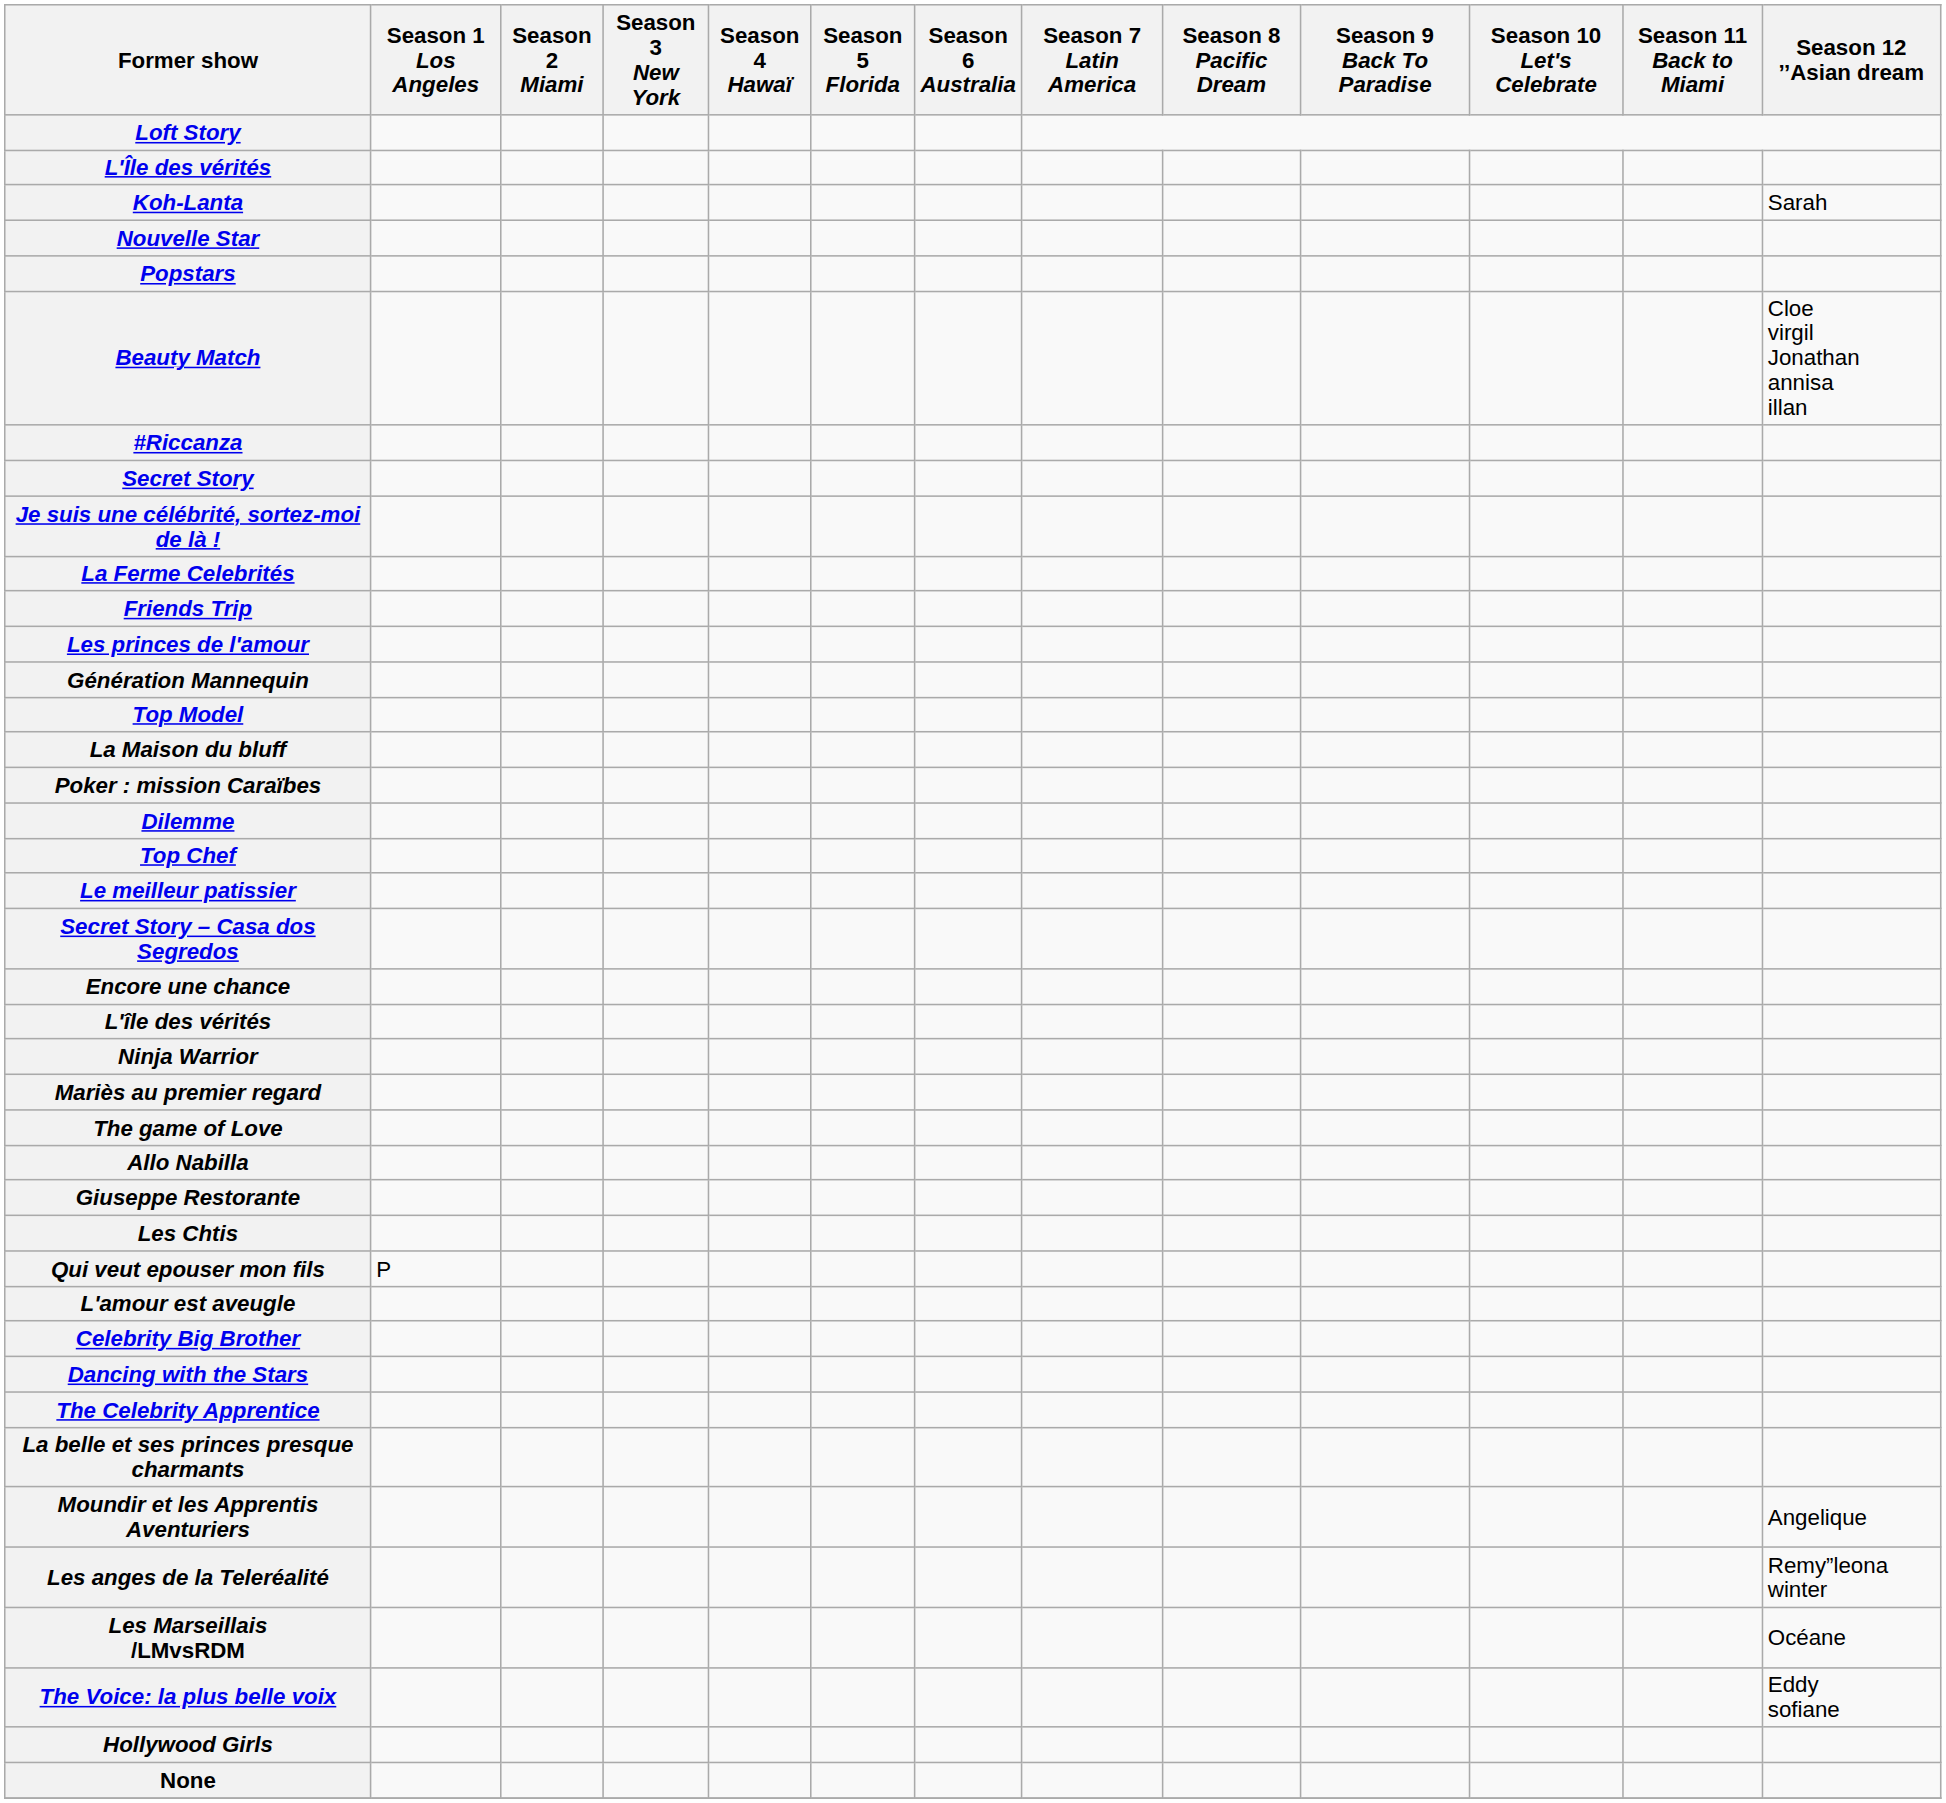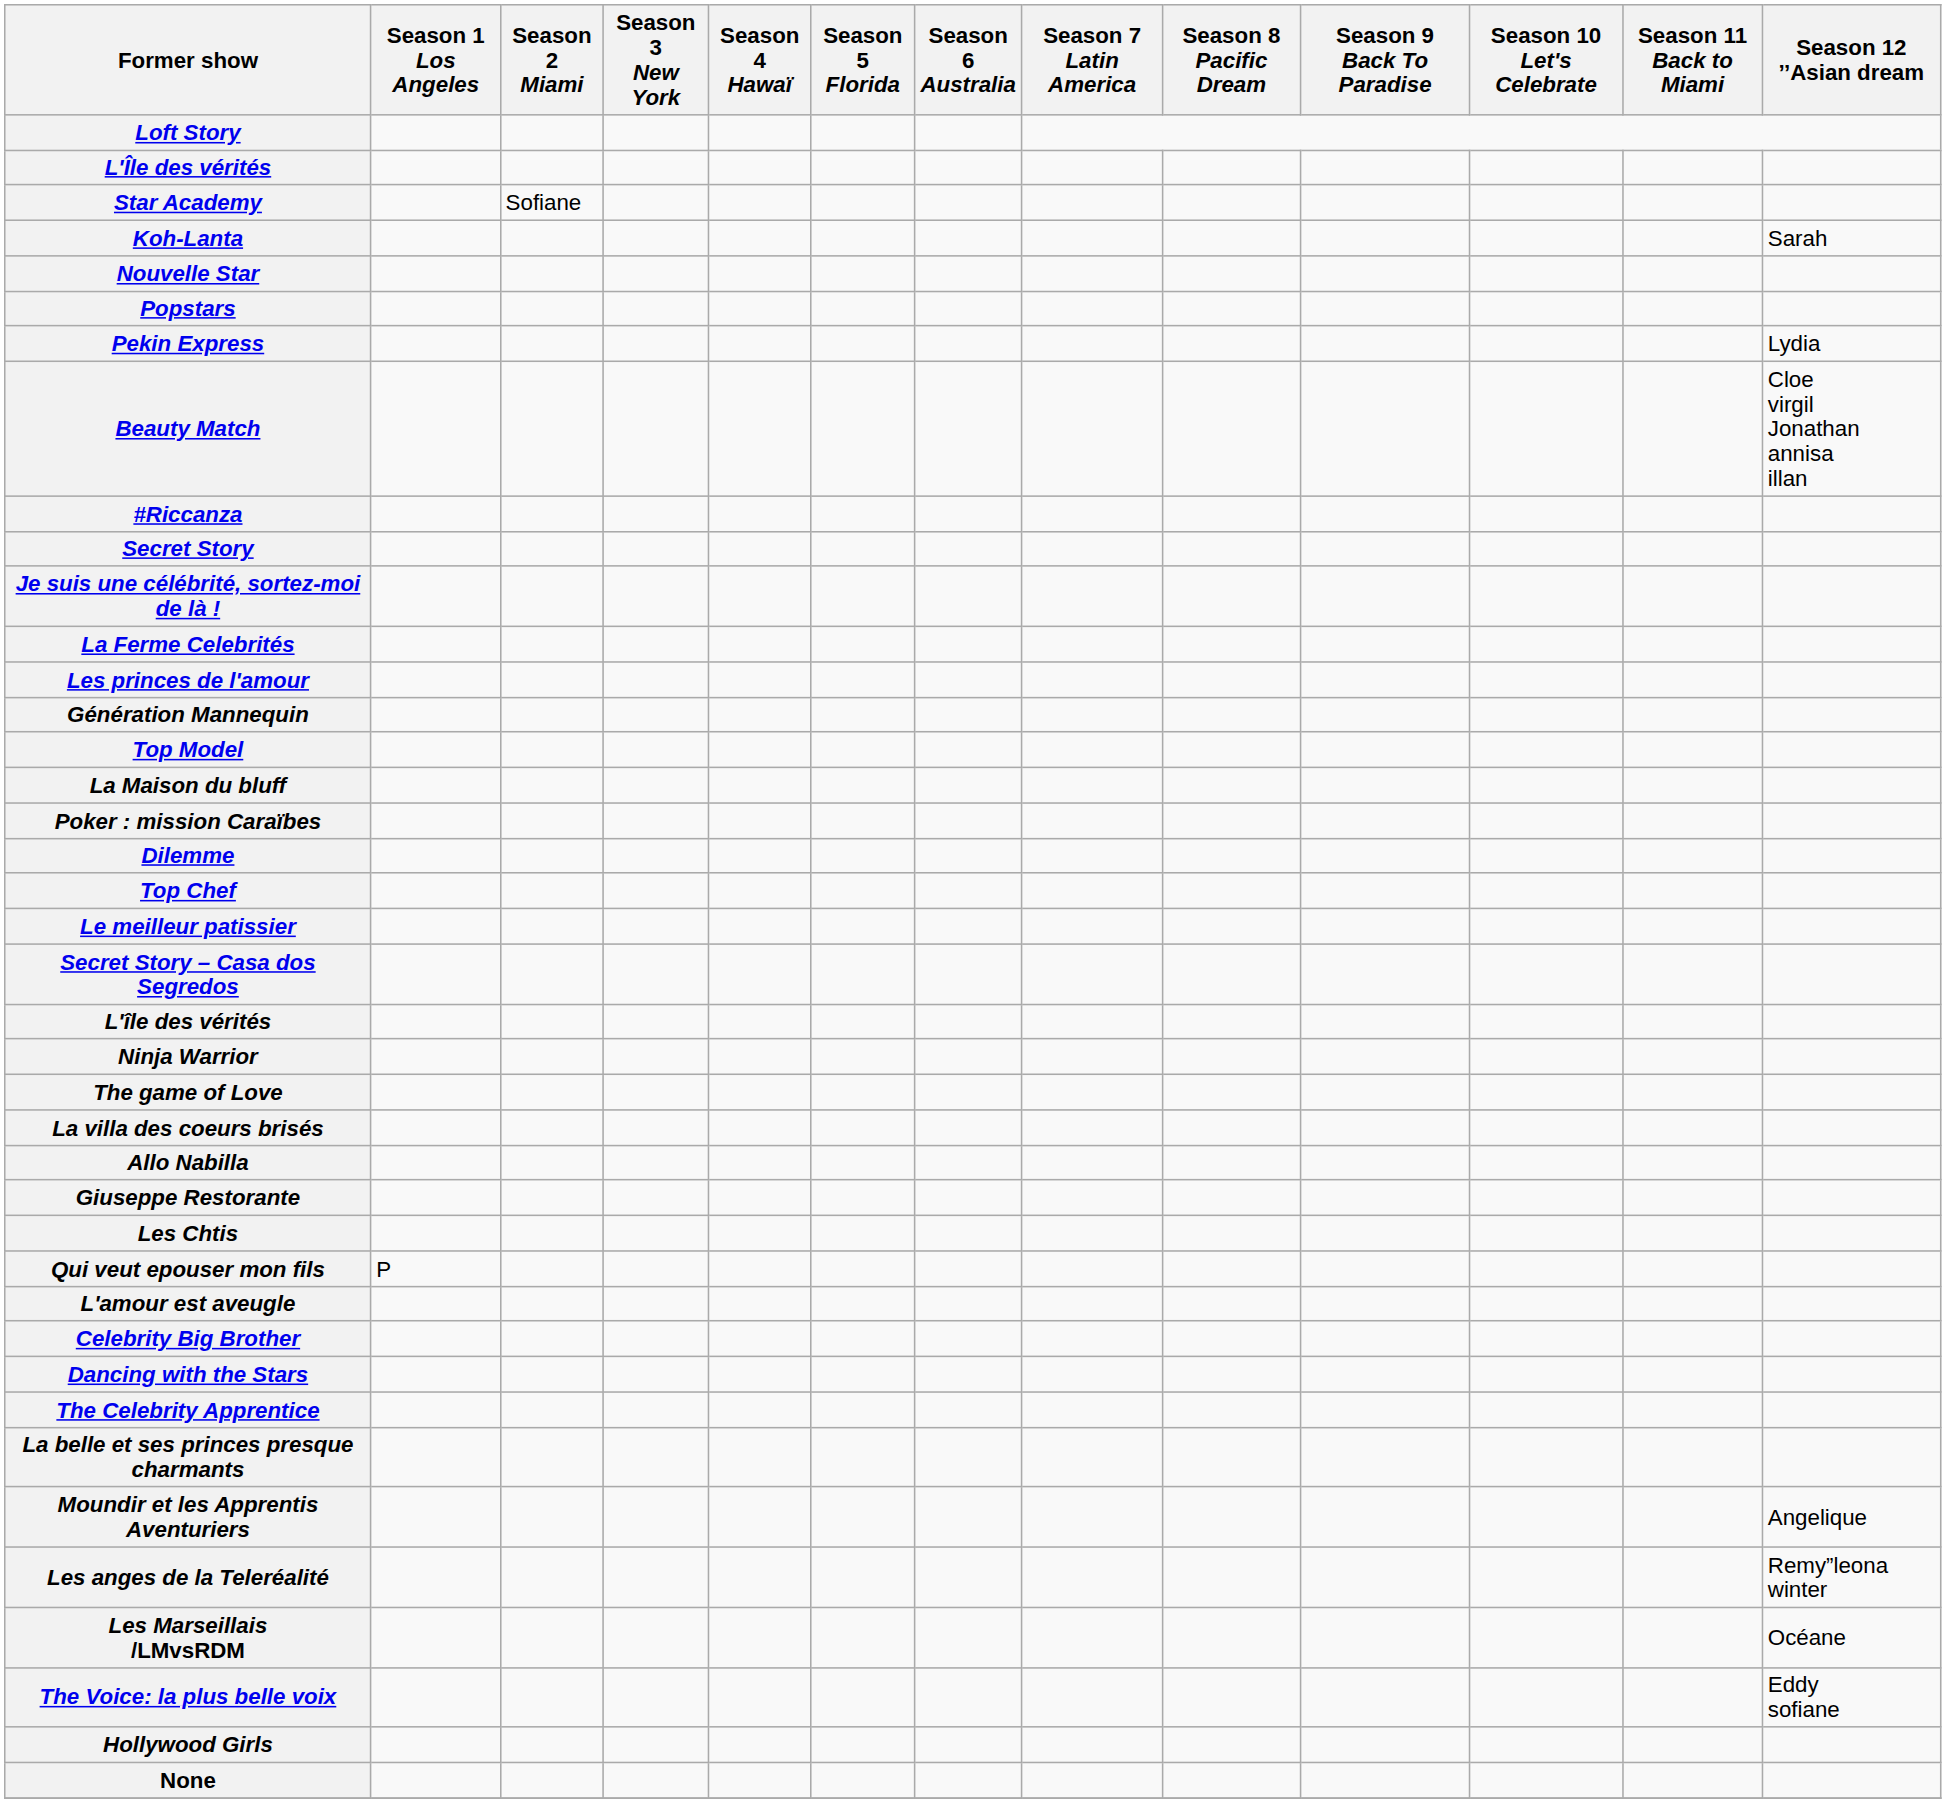+ row: (188, 203)
+ row: (188, 344)
- row: (188, 609)
- row: (188, 987)
- row: (188, 1092)
+ row: (188, 1128)
